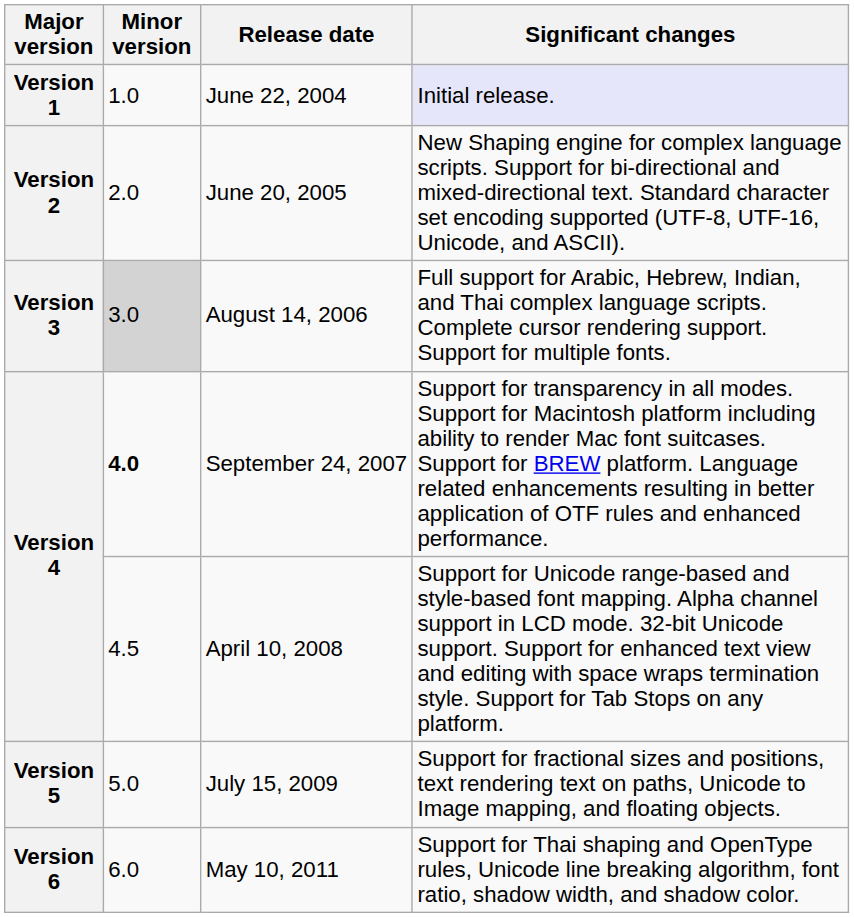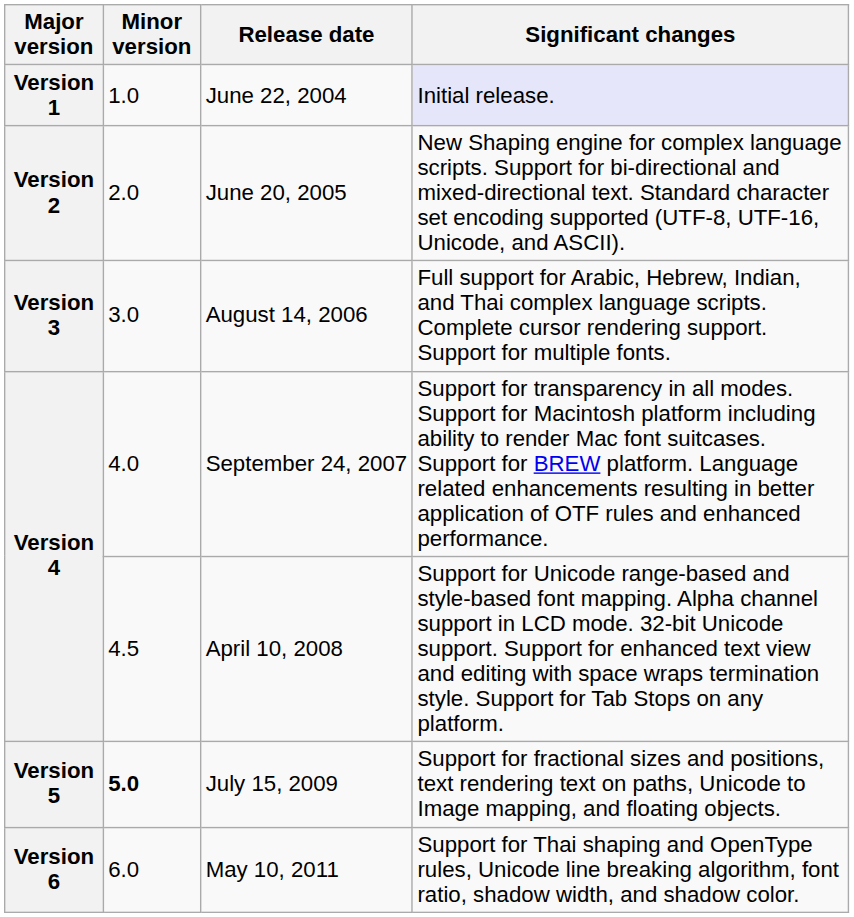(124, 315) lightgrey background -> (124, 315) no background
(124, 463) bold -> (124, 463) normal
(124, 784) normal -> (124, 784) bold
